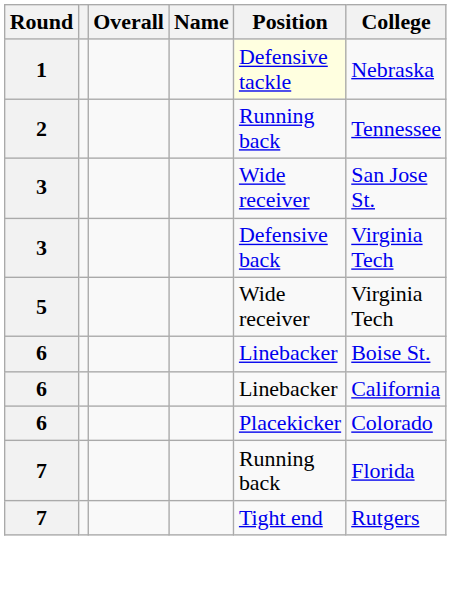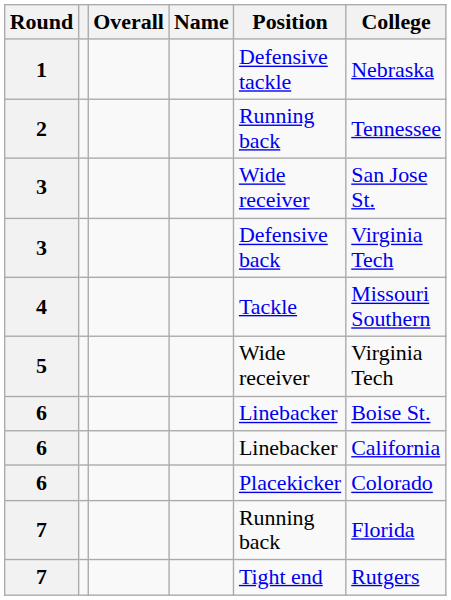(283, 68) lightyellow background -> (283, 68) no background
+ row: (41, 306)
